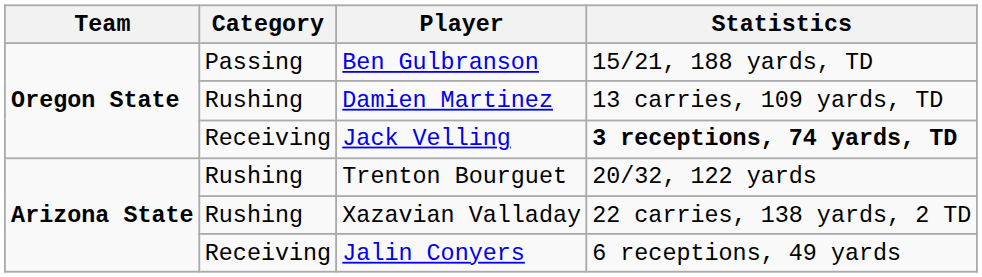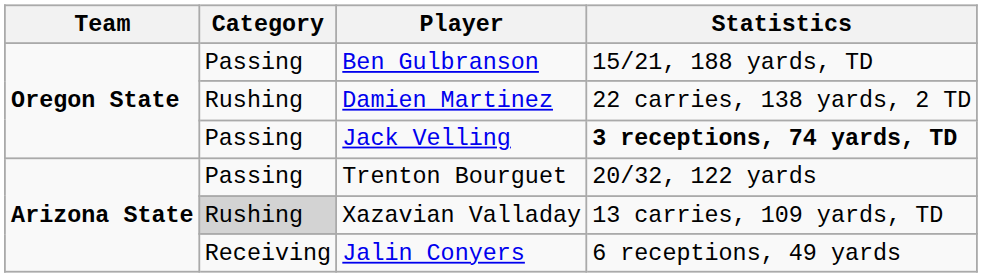(768, 101) 13 carries, 109 yards, TD -> (782, 101) 22 carries, 138 yards, 2 TD
(268, 139) Receiving -> (254, 139) Passing
(254, 177) Rushing -> (254, 177) Passing
(254, 215) no background -> (254, 215) lightgrey background
(782, 215) 22 carries, 138 yards, 2 TD -> (768, 215) 13 carries, 109 yards, TD
